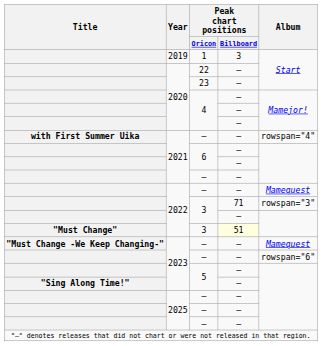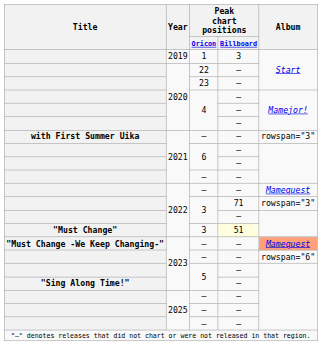(288, 137) rowspan="4" -> (288, 137) rowspan="3"
(288, 243) no background -> (288, 243) lightsalmon background
